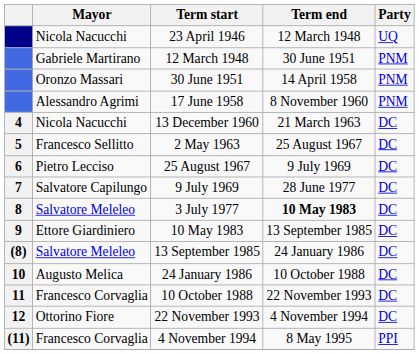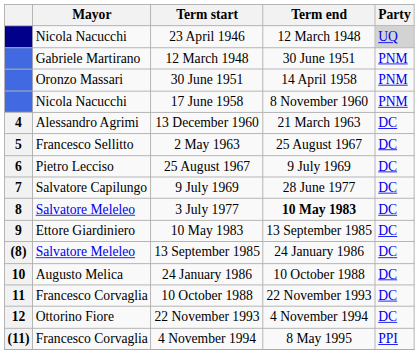(388, 36) no background -> (388, 36) lightgrey background
(87, 101) Alessandro Agrimi -> (81, 101) Nicola Nacucchi
(81, 123) Nicola Nacucchi -> (87, 123) Alessandro Agrimi
